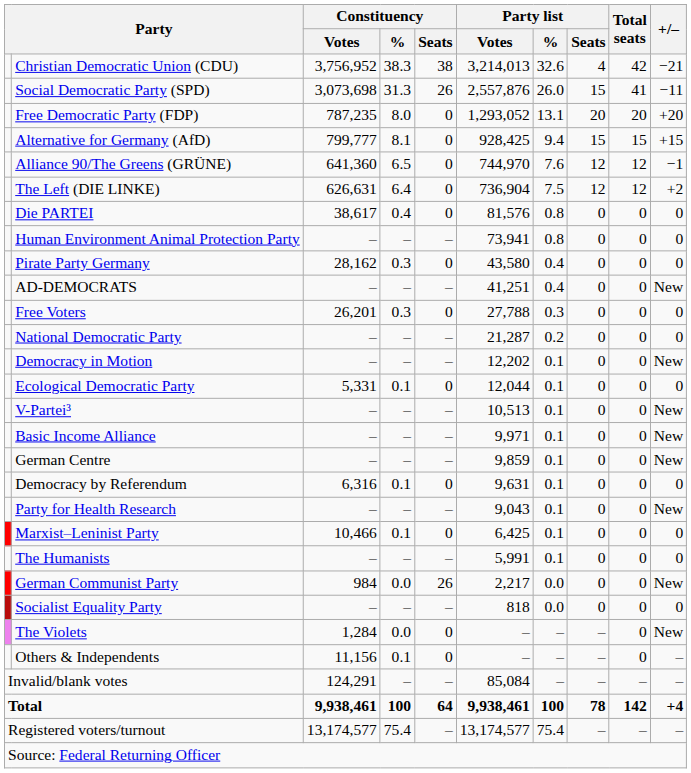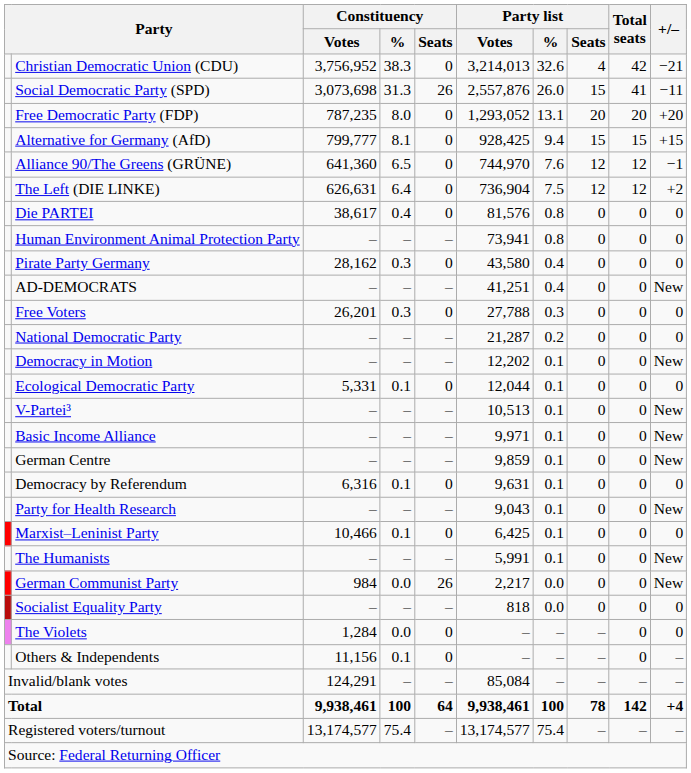(445, 66) 38 -> (449, 66) 0
(679, 558) 0 -> (669, 558) New
(669, 632) New -> (679, 632) 0
